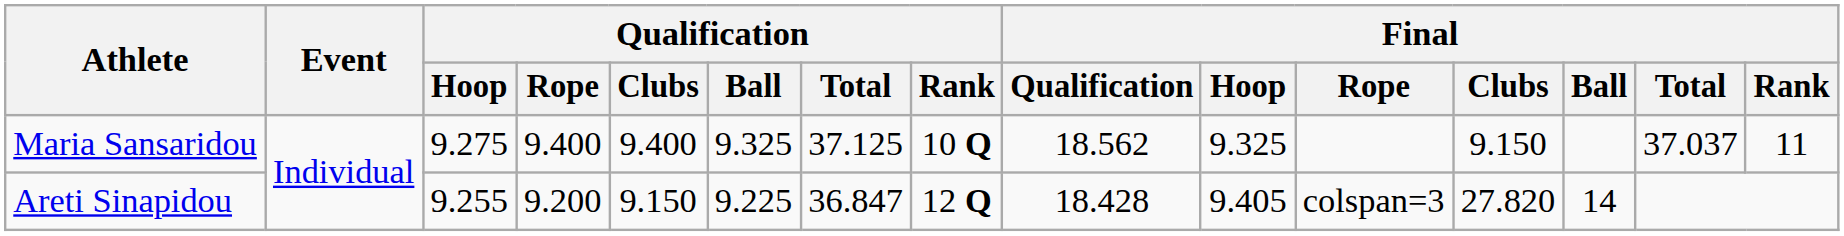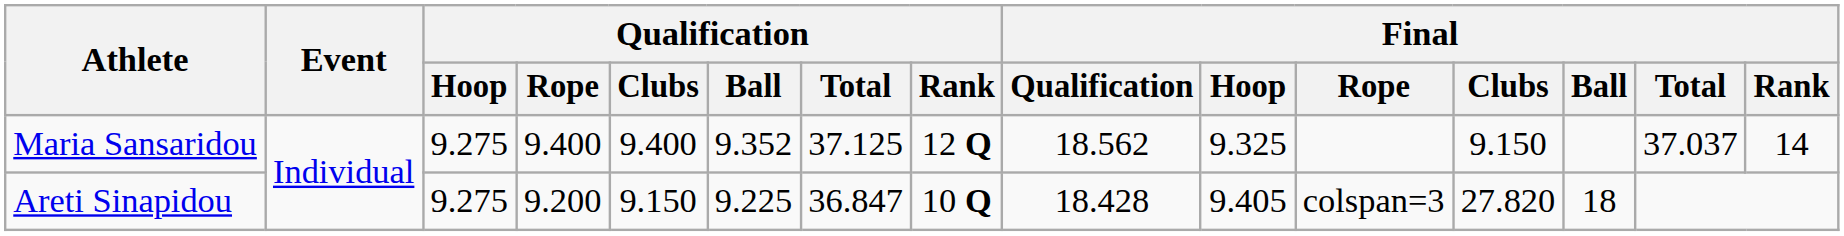(753, 143) 9.325 -> (753, 143) 9.352
(957, 143) 10 Q -> (957, 143) 12 Q
(1792, 143) 11 -> (1792, 143) 14
(469, 200) 9.255 -> (469, 200) 9.275
(957, 200) 12 Q -> (957, 200) 10 Q
(1599, 200) 14 -> (1599, 200) 18
